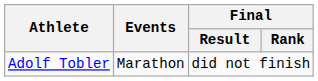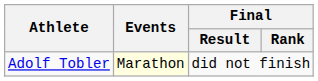(151, 64) no background -> (151, 64) lightyellow background
